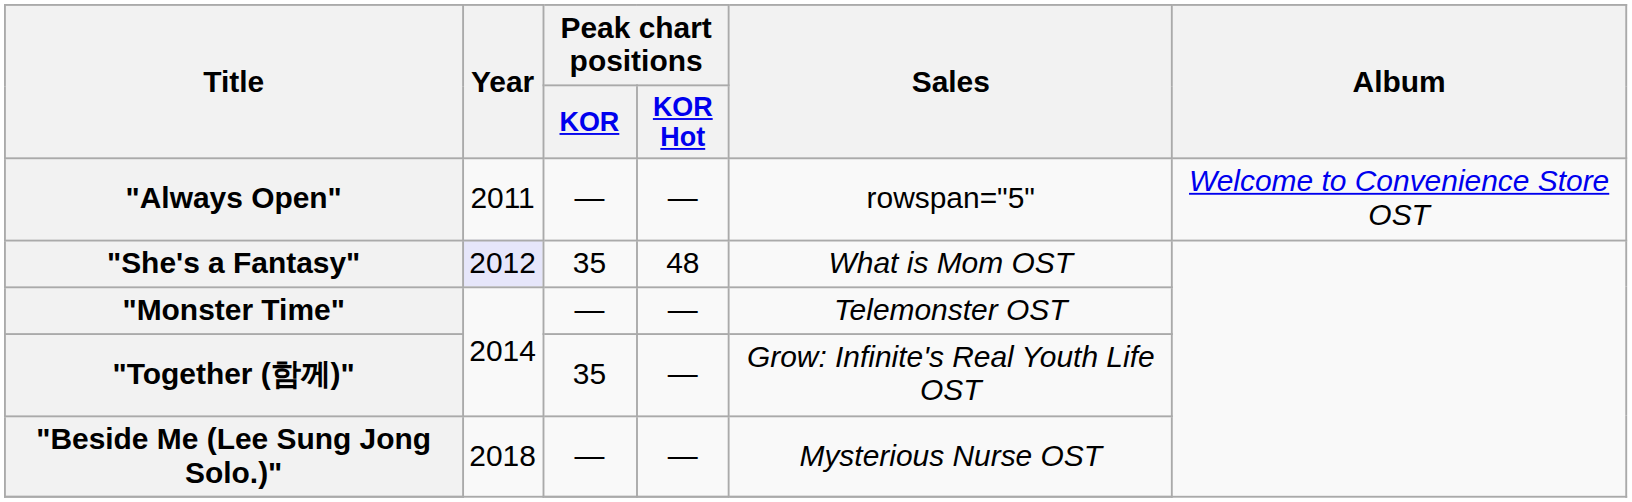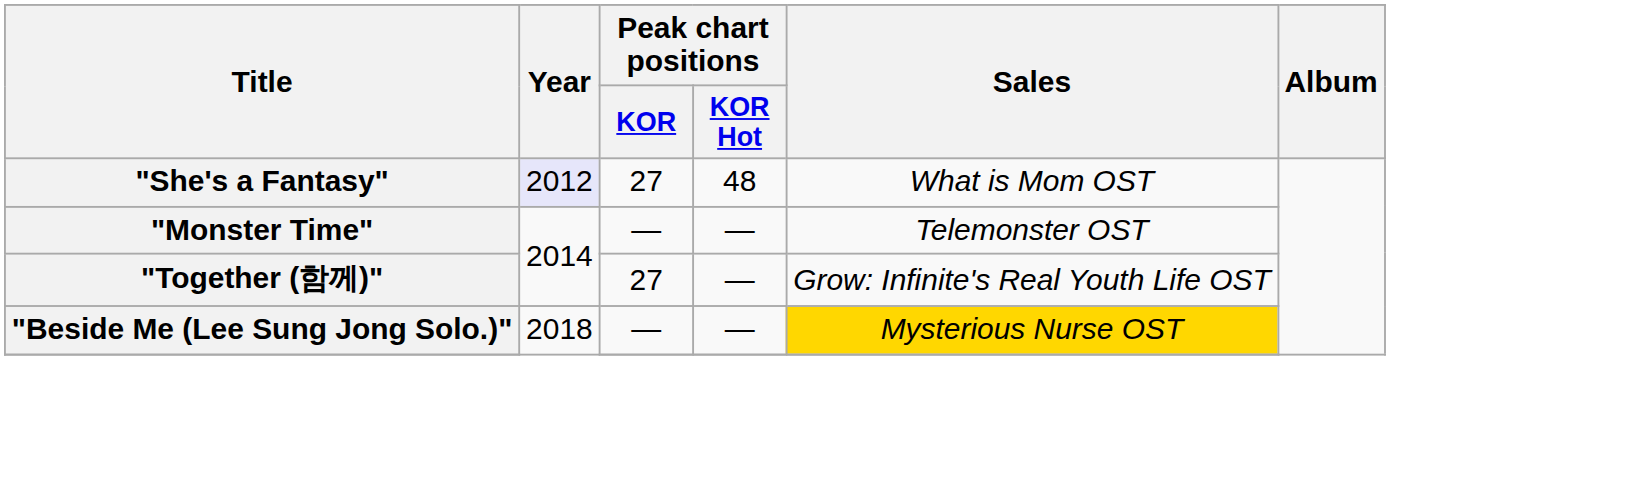- row: (234, 198)
(589, 262) 35 -> (646, 181) 27
(589, 374) 35 -> (646, 279) 27
(951, 455) no background -> (1032, 329) gold background
